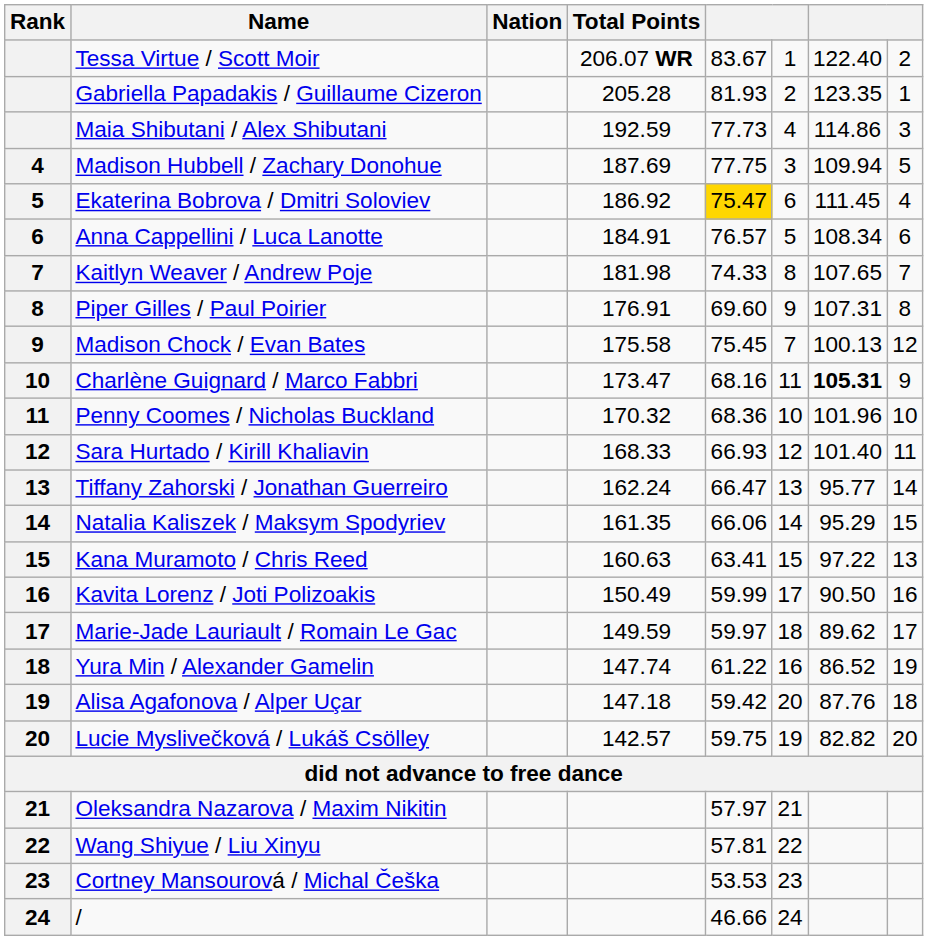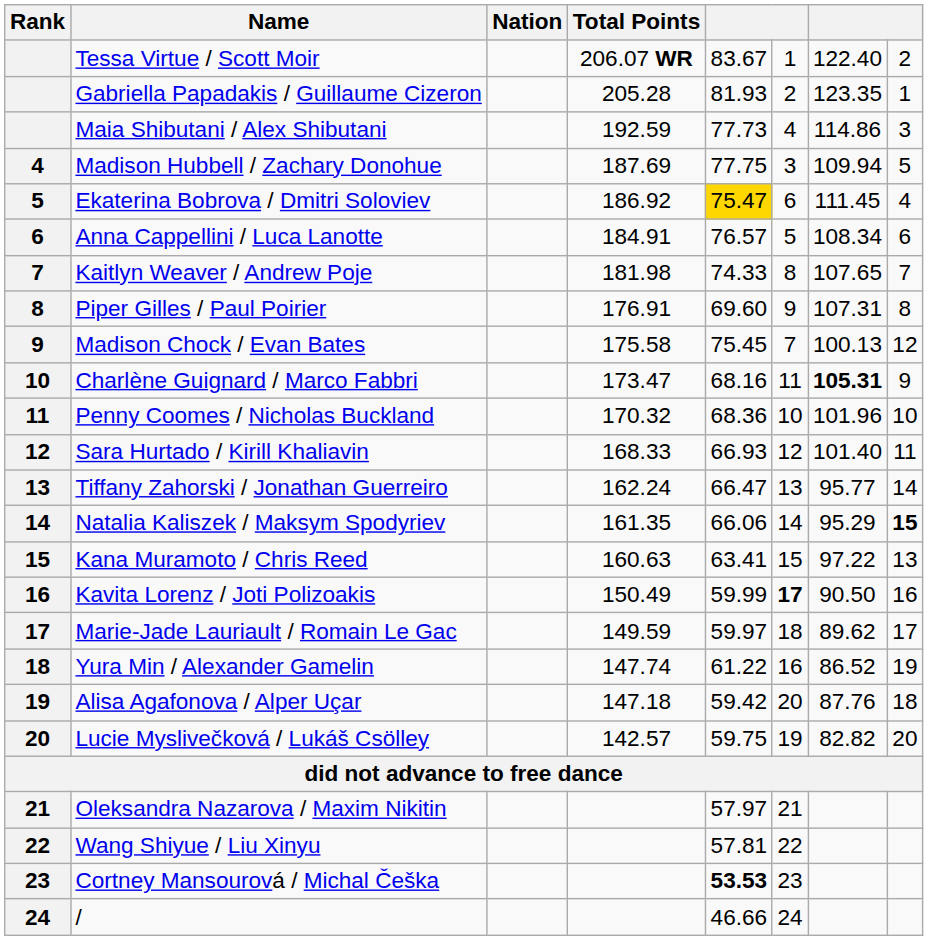(905, 523) normal -> (905, 523) bold
(790, 594) normal -> (790, 594) bold
(739, 881) normal -> (739, 881) bold
